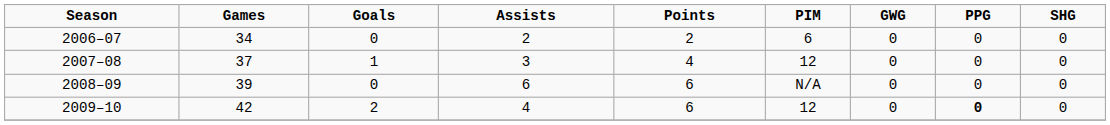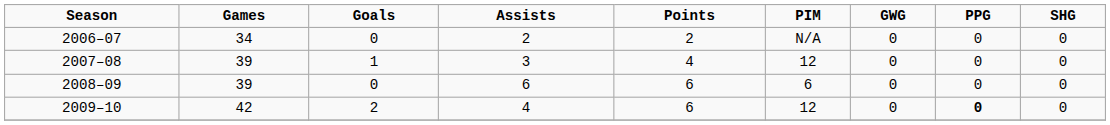(808, 39) 6 -> (808, 39) N/A
(244, 62) 37 -> (244, 62) 39
(808, 85) N/A -> (808, 85) 6
